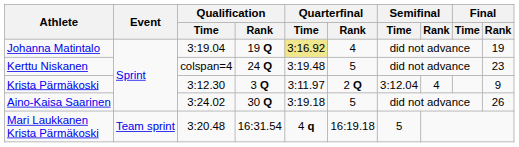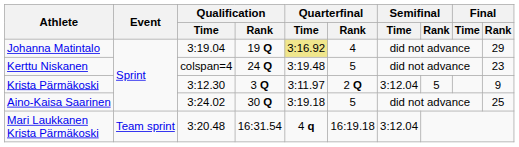(498, 49) 19 -> (498, 49) 29
(436, 85) 4 -> (436, 85) 5
(498, 103) 26 -> (498, 103) 25
(399, 127) 5 -> (399, 127) 3:12.04
